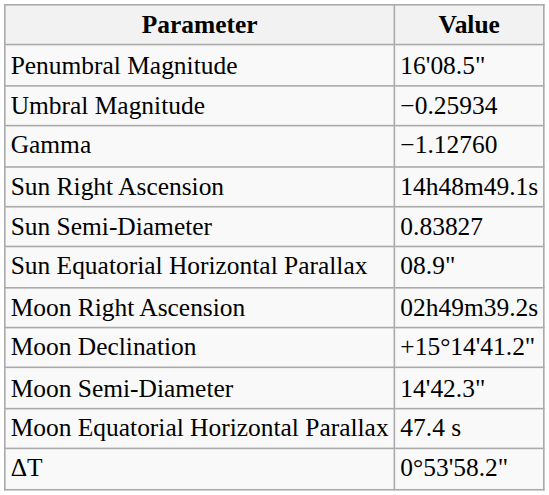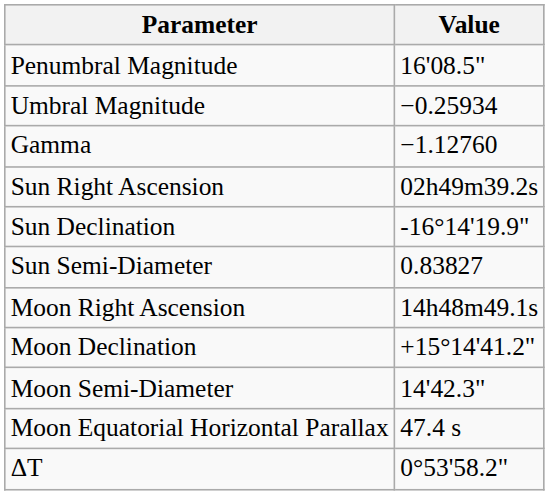(469, 186) 14h48m49.1s -> (469, 186) 02h49m39.2s
+ row: (93, 226)
- row: (189, 266)
(469, 307) 02h49m39.2s -> (469, 307) 14h48m49.1s
